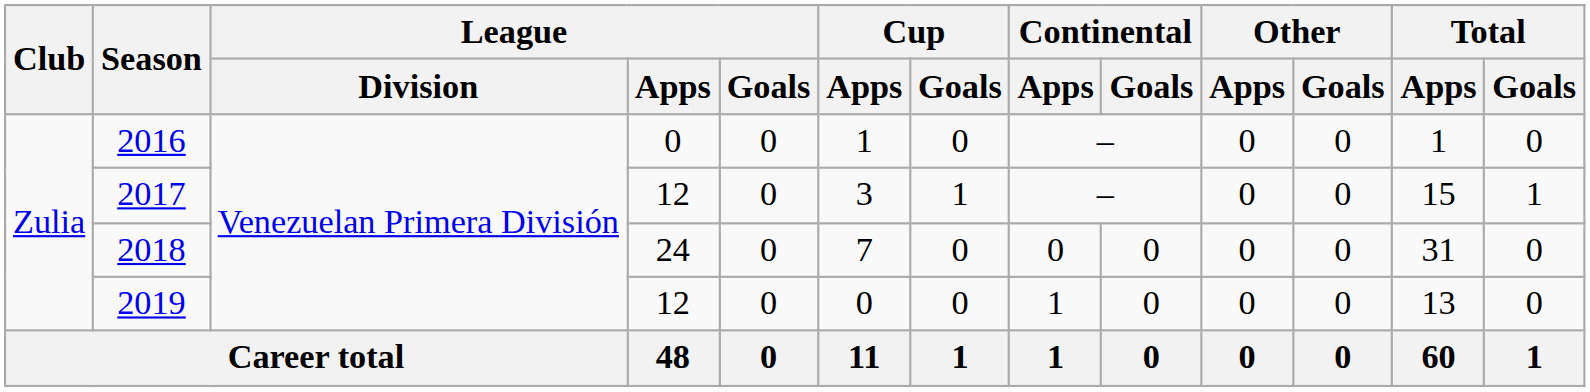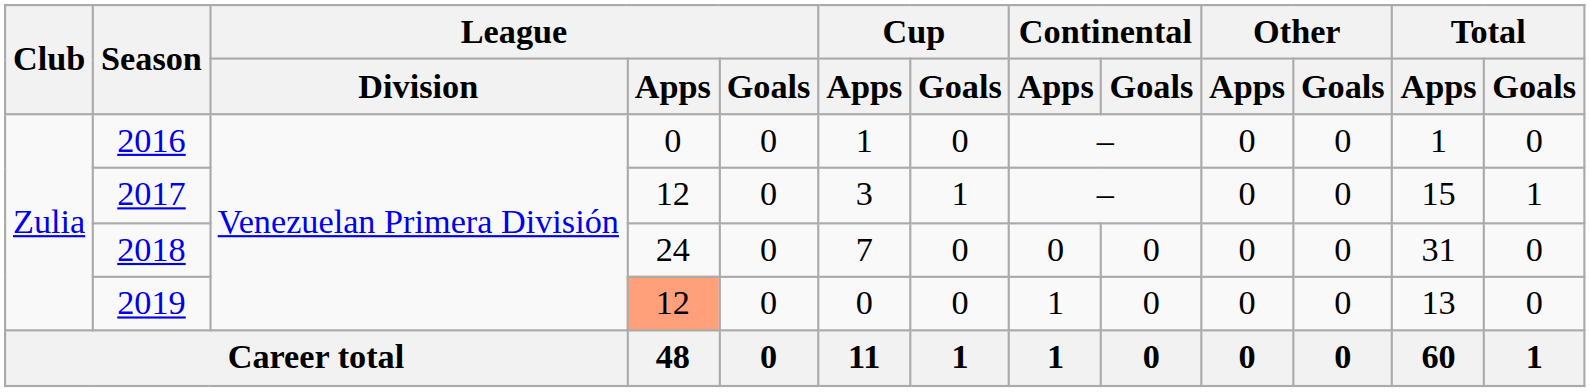(673, 303) no background -> (673, 303) lightsalmon background
